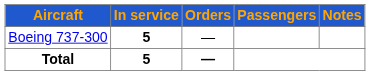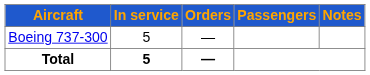(146, 37) bold -> (146, 37) normal
